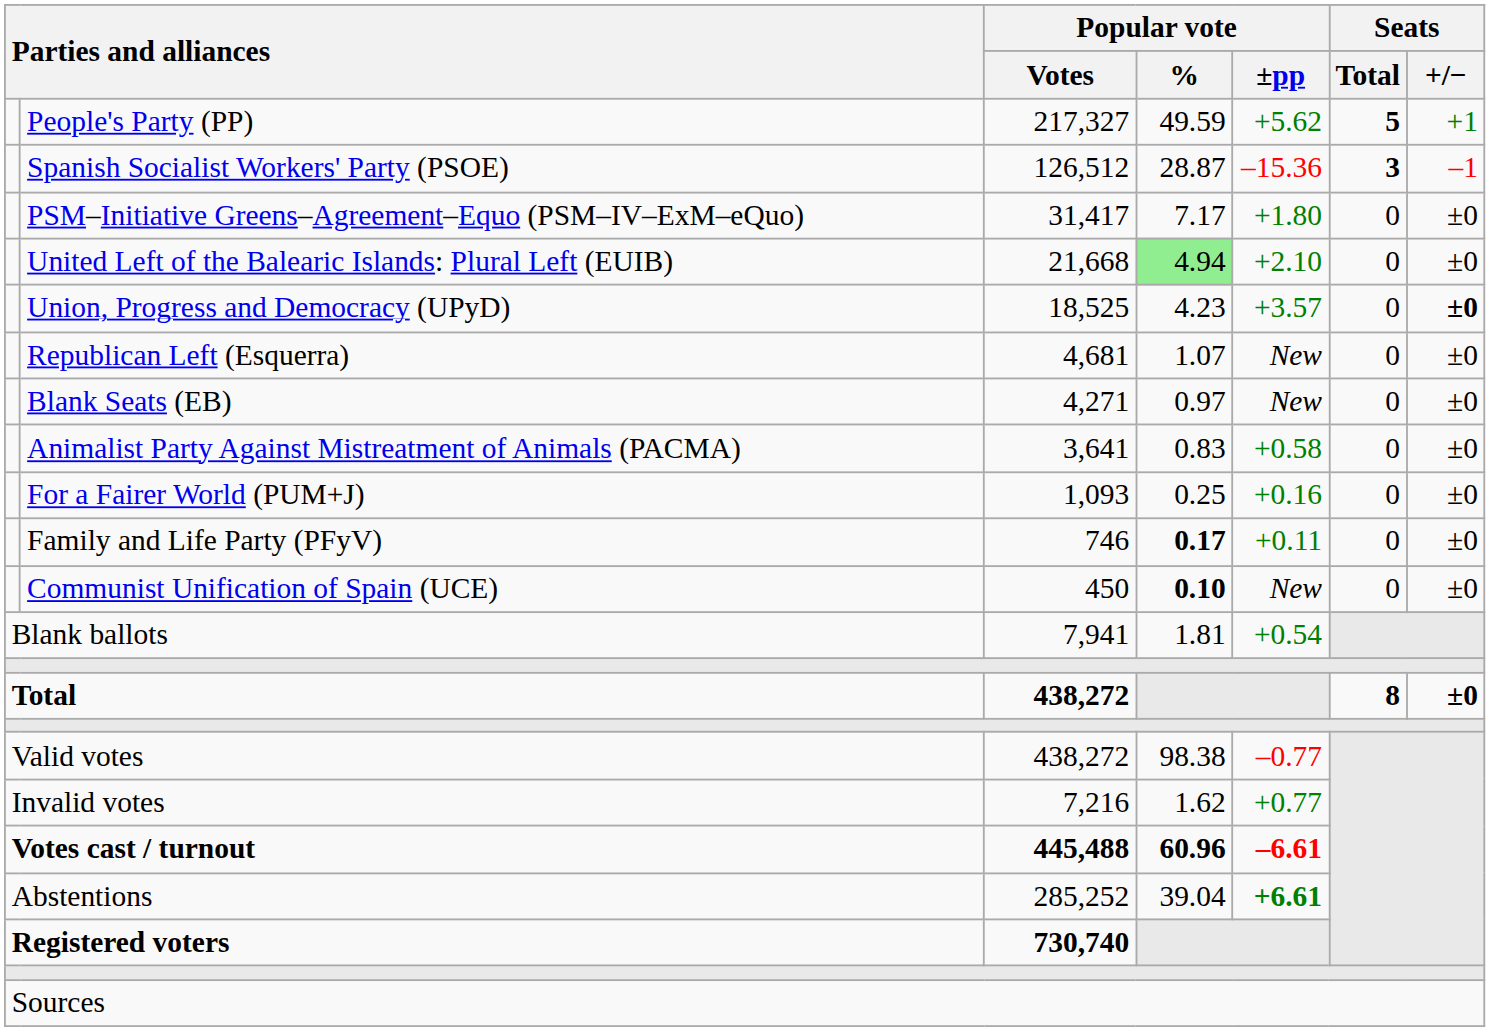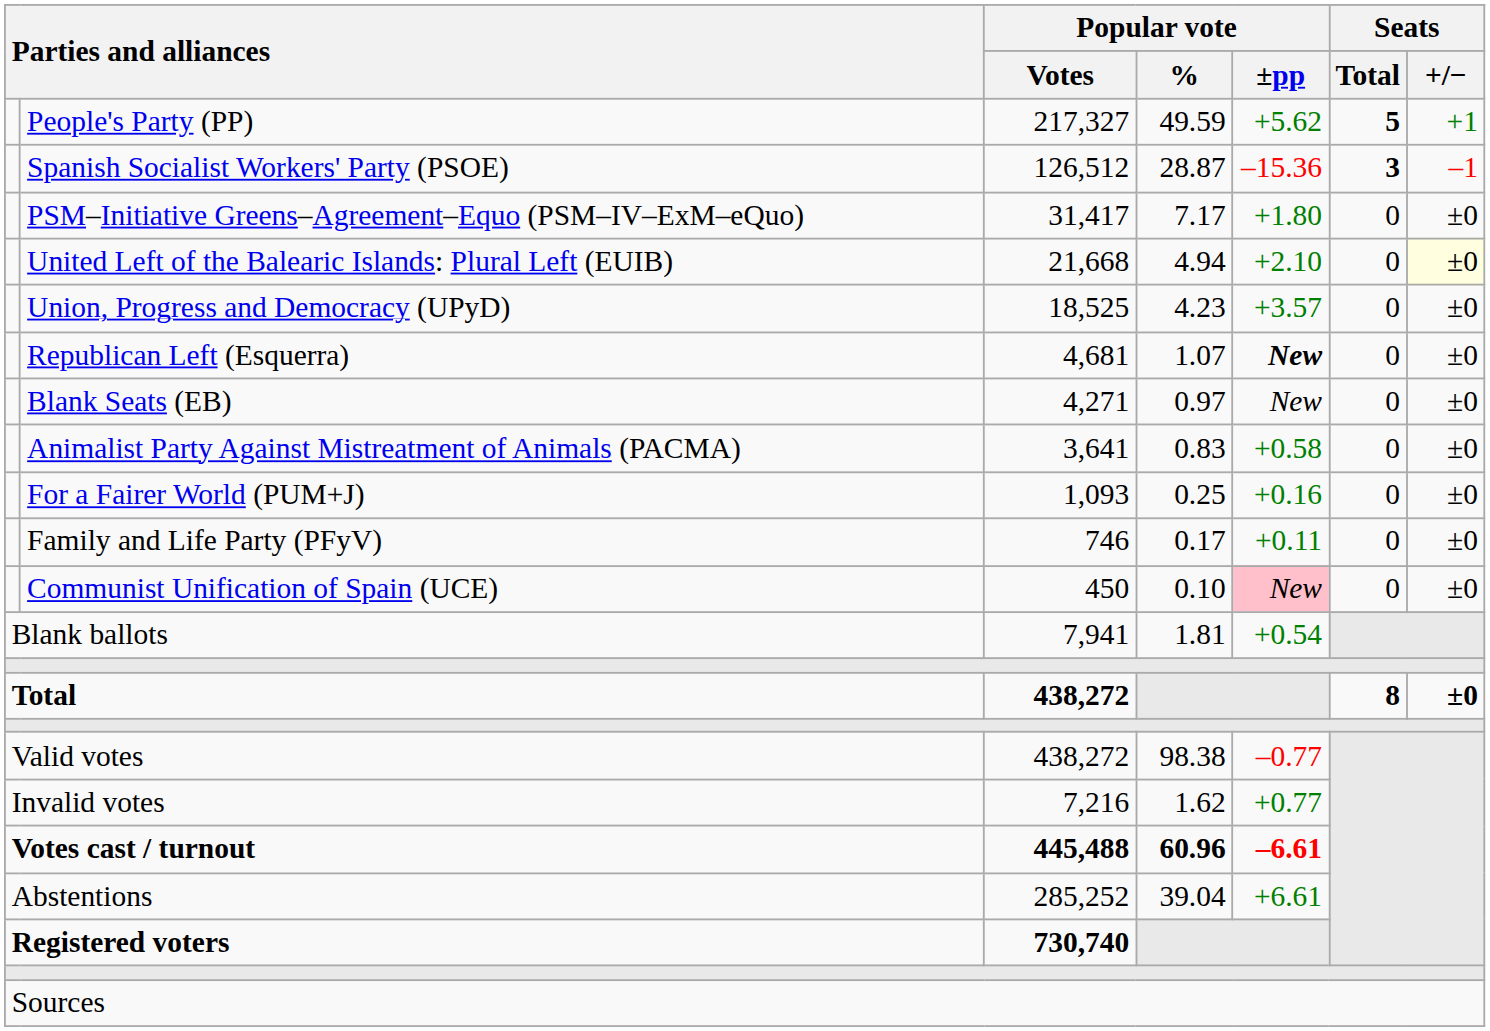(1200, 261) lightgreen background -> (1200, 261) no background
(1463, 261) no background -> (1463, 261) lightyellow background
(1463, 307) bold -> (1463, 307) normal
(1296, 354) normal -> (1295, 354) bold
(1200, 541) bold -> (1200, 541) normal
(1200, 588) bold -> (1200, 588) normal
(1296, 588) no background -> (1296, 588) pink background
(1288, 895) bold -> (1288, 895) normal
